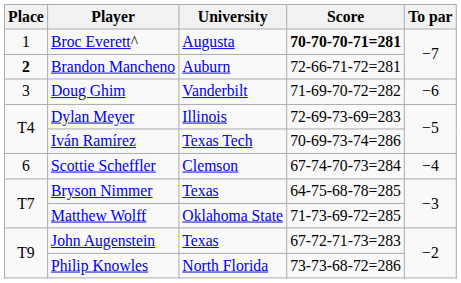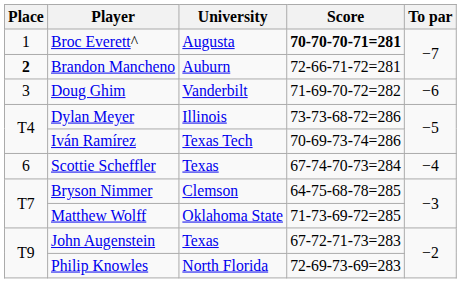(346, 116) 72-69-73-69=283 -> (346, 116) 73-73-68-72=286
(210, 166) Clemson -> (201, 166) Texas
(201, 191) Texas -> (210, 191) Clemson
(346, 265) 73-73-68-72=286 -> (346, 265) 72-69-73-69=283
